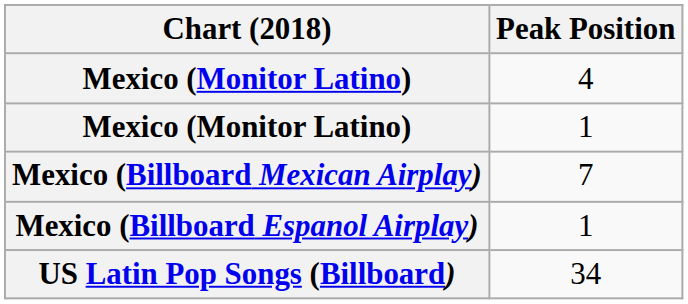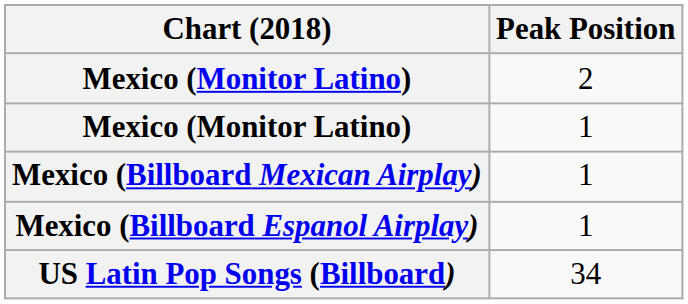(586, 77) 4 -> (586, 77) 2
(586, 175) 7 -> (586, 175) 1
